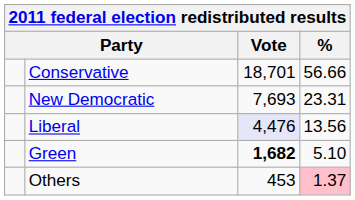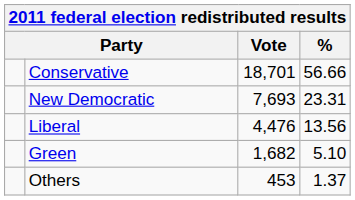(274, 126) lavender background -> (274, 126) no background
(274, 153) bold -> (274, 153) normal
(330, 180) pink background -> (330, 180) no background
